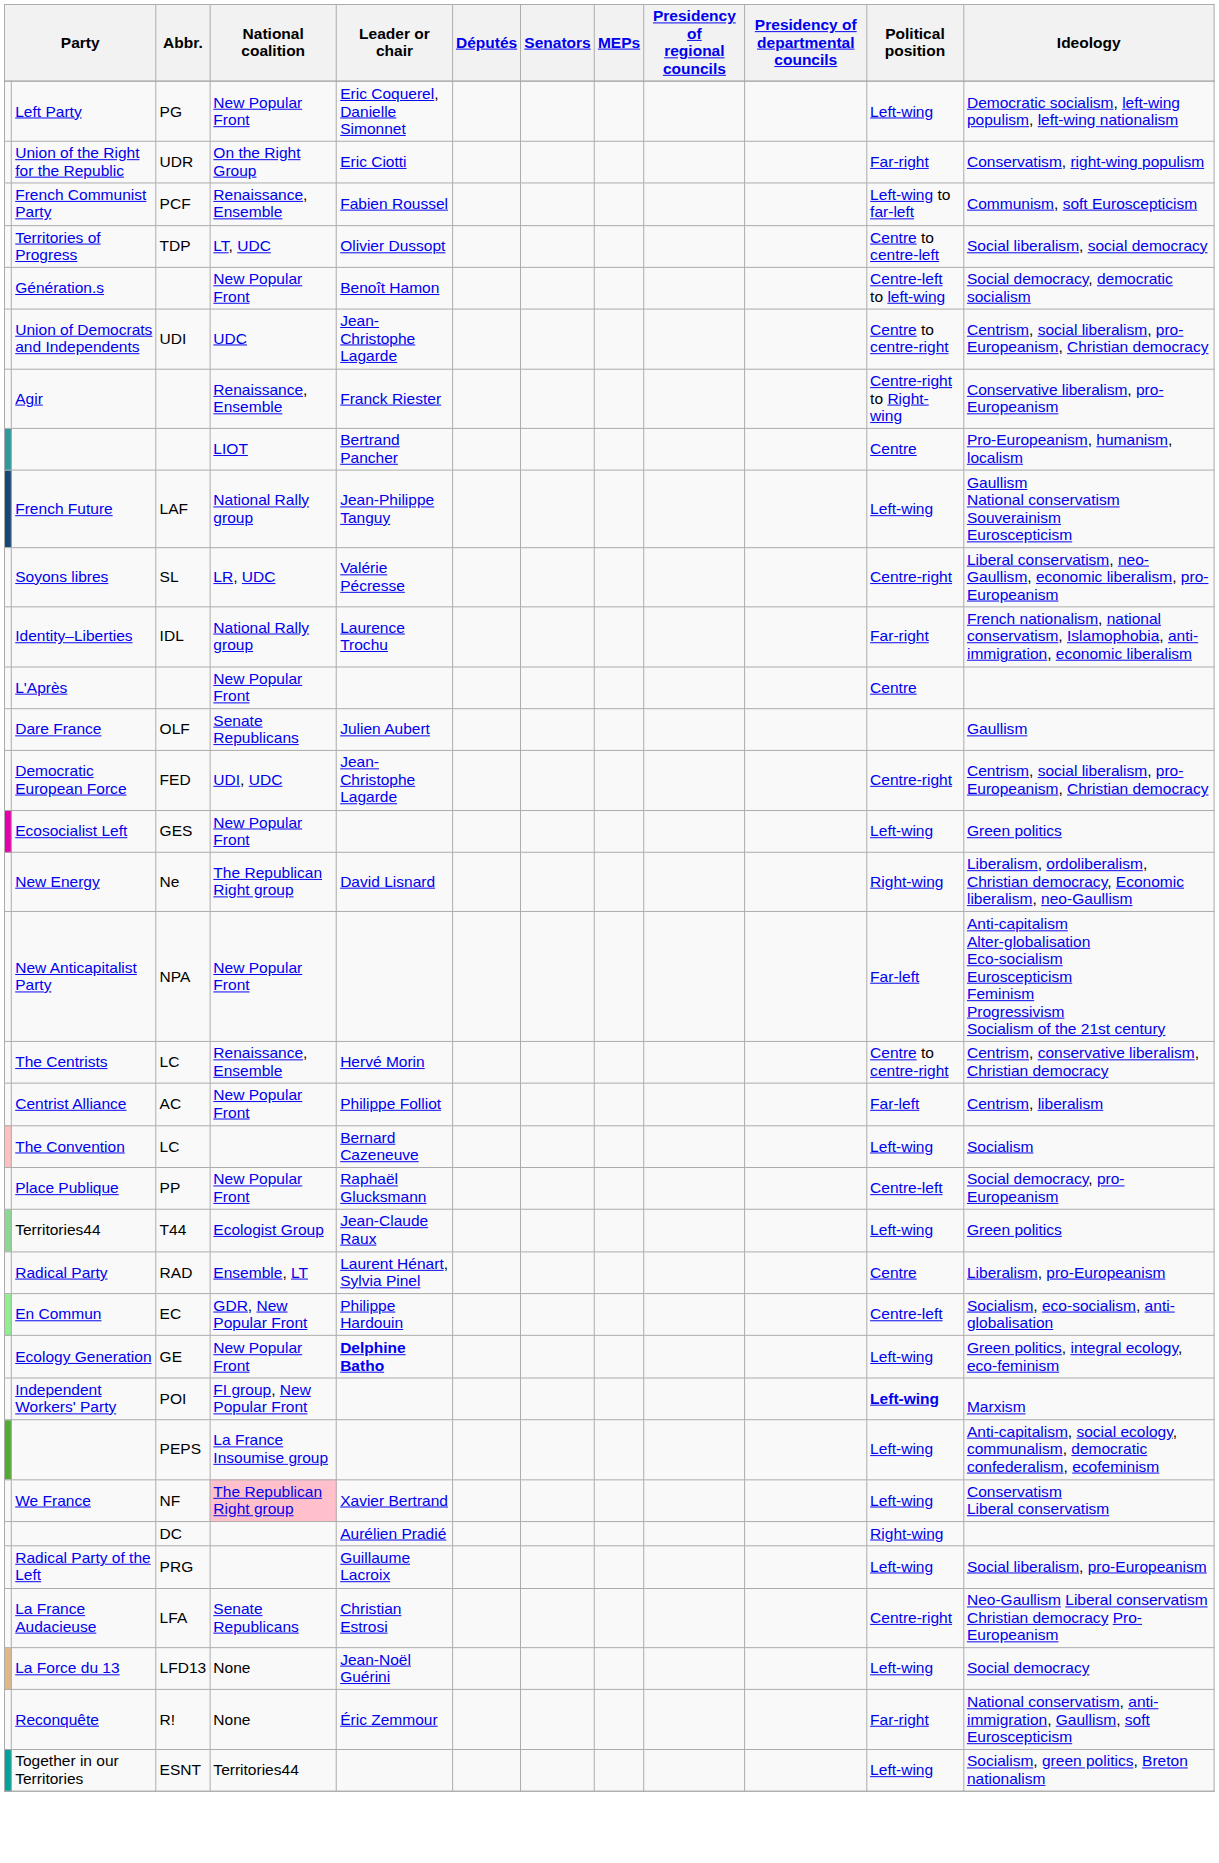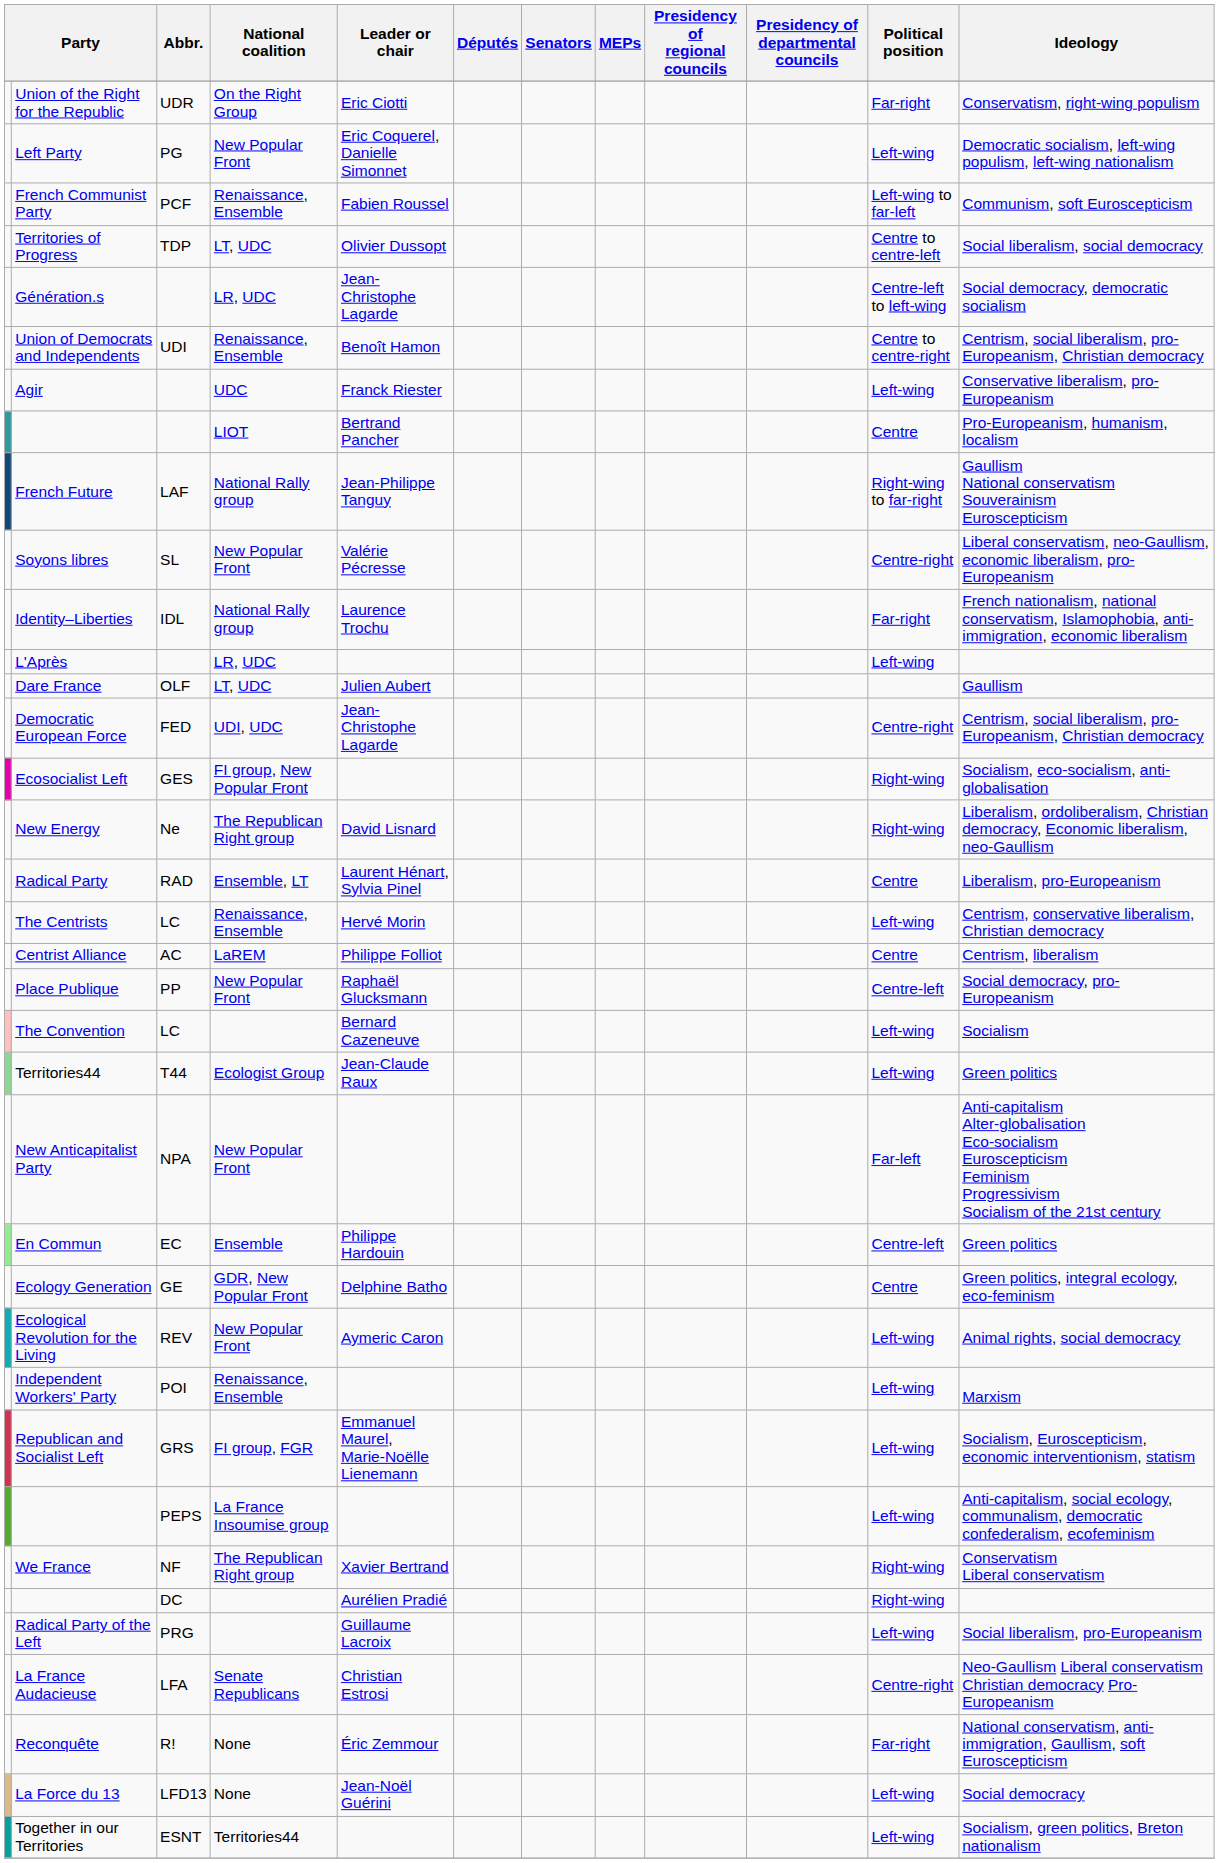rows swapped: (48, 111) <-> (77, 162)
(258, 288) New Popular Front -> (245, 297) LR, UDC
(390, 288) Benoît Hamon -> (378, 297) Jean-Christophe Lagarde
(230, 339) UDC -> (261, 347) Renaissance, Ensemble
(378, 339) Jean-Christophe Lagarde -> (391, 347) Benoît Hamon
(260, 398) Renaissance, Ensemble -> (231, 389) UDC
(911, 398) Centre-right to Right-wing -> (903, 389) Left-wing
(902, 508) Left-wing -> (908, 491) Right-wing to far-right
(244, 577) LR, UDC -> (258, 559) New Popular Front
(258, 687) New Popular Front -> (245, 661) LR, UDC
(893, 687) Centre -> (903, 661) Left-wing
(256, 729) Senate Republicans -> (243, 685) LT, UDC
(258, 831) New Popular Front -> (263, 778) FI group, New Popular Front
(902, 831) Left-wing -> (908, 778) Right-wing
(1014, 831) Green politics -> (1066, 778) Socialism, eco-socialism, anti-globalisation
rows swapped: (61, 1272) <-> (76, 976)
(909, 1062) Centre to centre-right -> (903, 922) Left-wing
(258, 1104) New Popular Front -> (240, 955) LaREM
(895, 1104) Far-left -> (895, 955) Centre
rows swapped: (67, 1188) <-> (70, 1146)
(260, 1314) GDR, New Popular Front -> (248, 1244) Ensemble
(1071, 1314) Socialism, eco-socialism, anti-globalisation -> (1010, 1244) Green politics
(258, 1356) New Popular Front -> (261, 1286) GDR, New Popular Front
(373, 1356) bold -> (394, 1286) normal
(902, 1356) Left-wing -> (895, 1286) Centre
+ row: (76, 1337)
(262, 1398) FI group, New Popular Front -> (261, 1388) Renaissance, Ensemble
(905, 1398) bold -> (903, 1388) normal
+ row: (69, 1448)
(268, 1500) pink background -> (268, 1567) no background
(902, 1500) Left-wing -> (908, 1567) Right-wing
rows swapped: (57, 1719) <-> (67, 1668)
